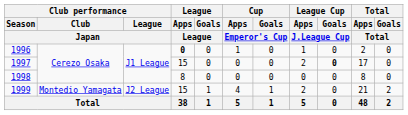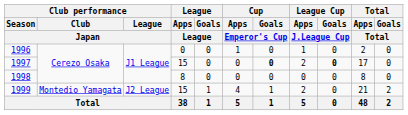(183, 50) bold -> (183, 50) normal
(271, 63) normal -> (271, 63) bold
